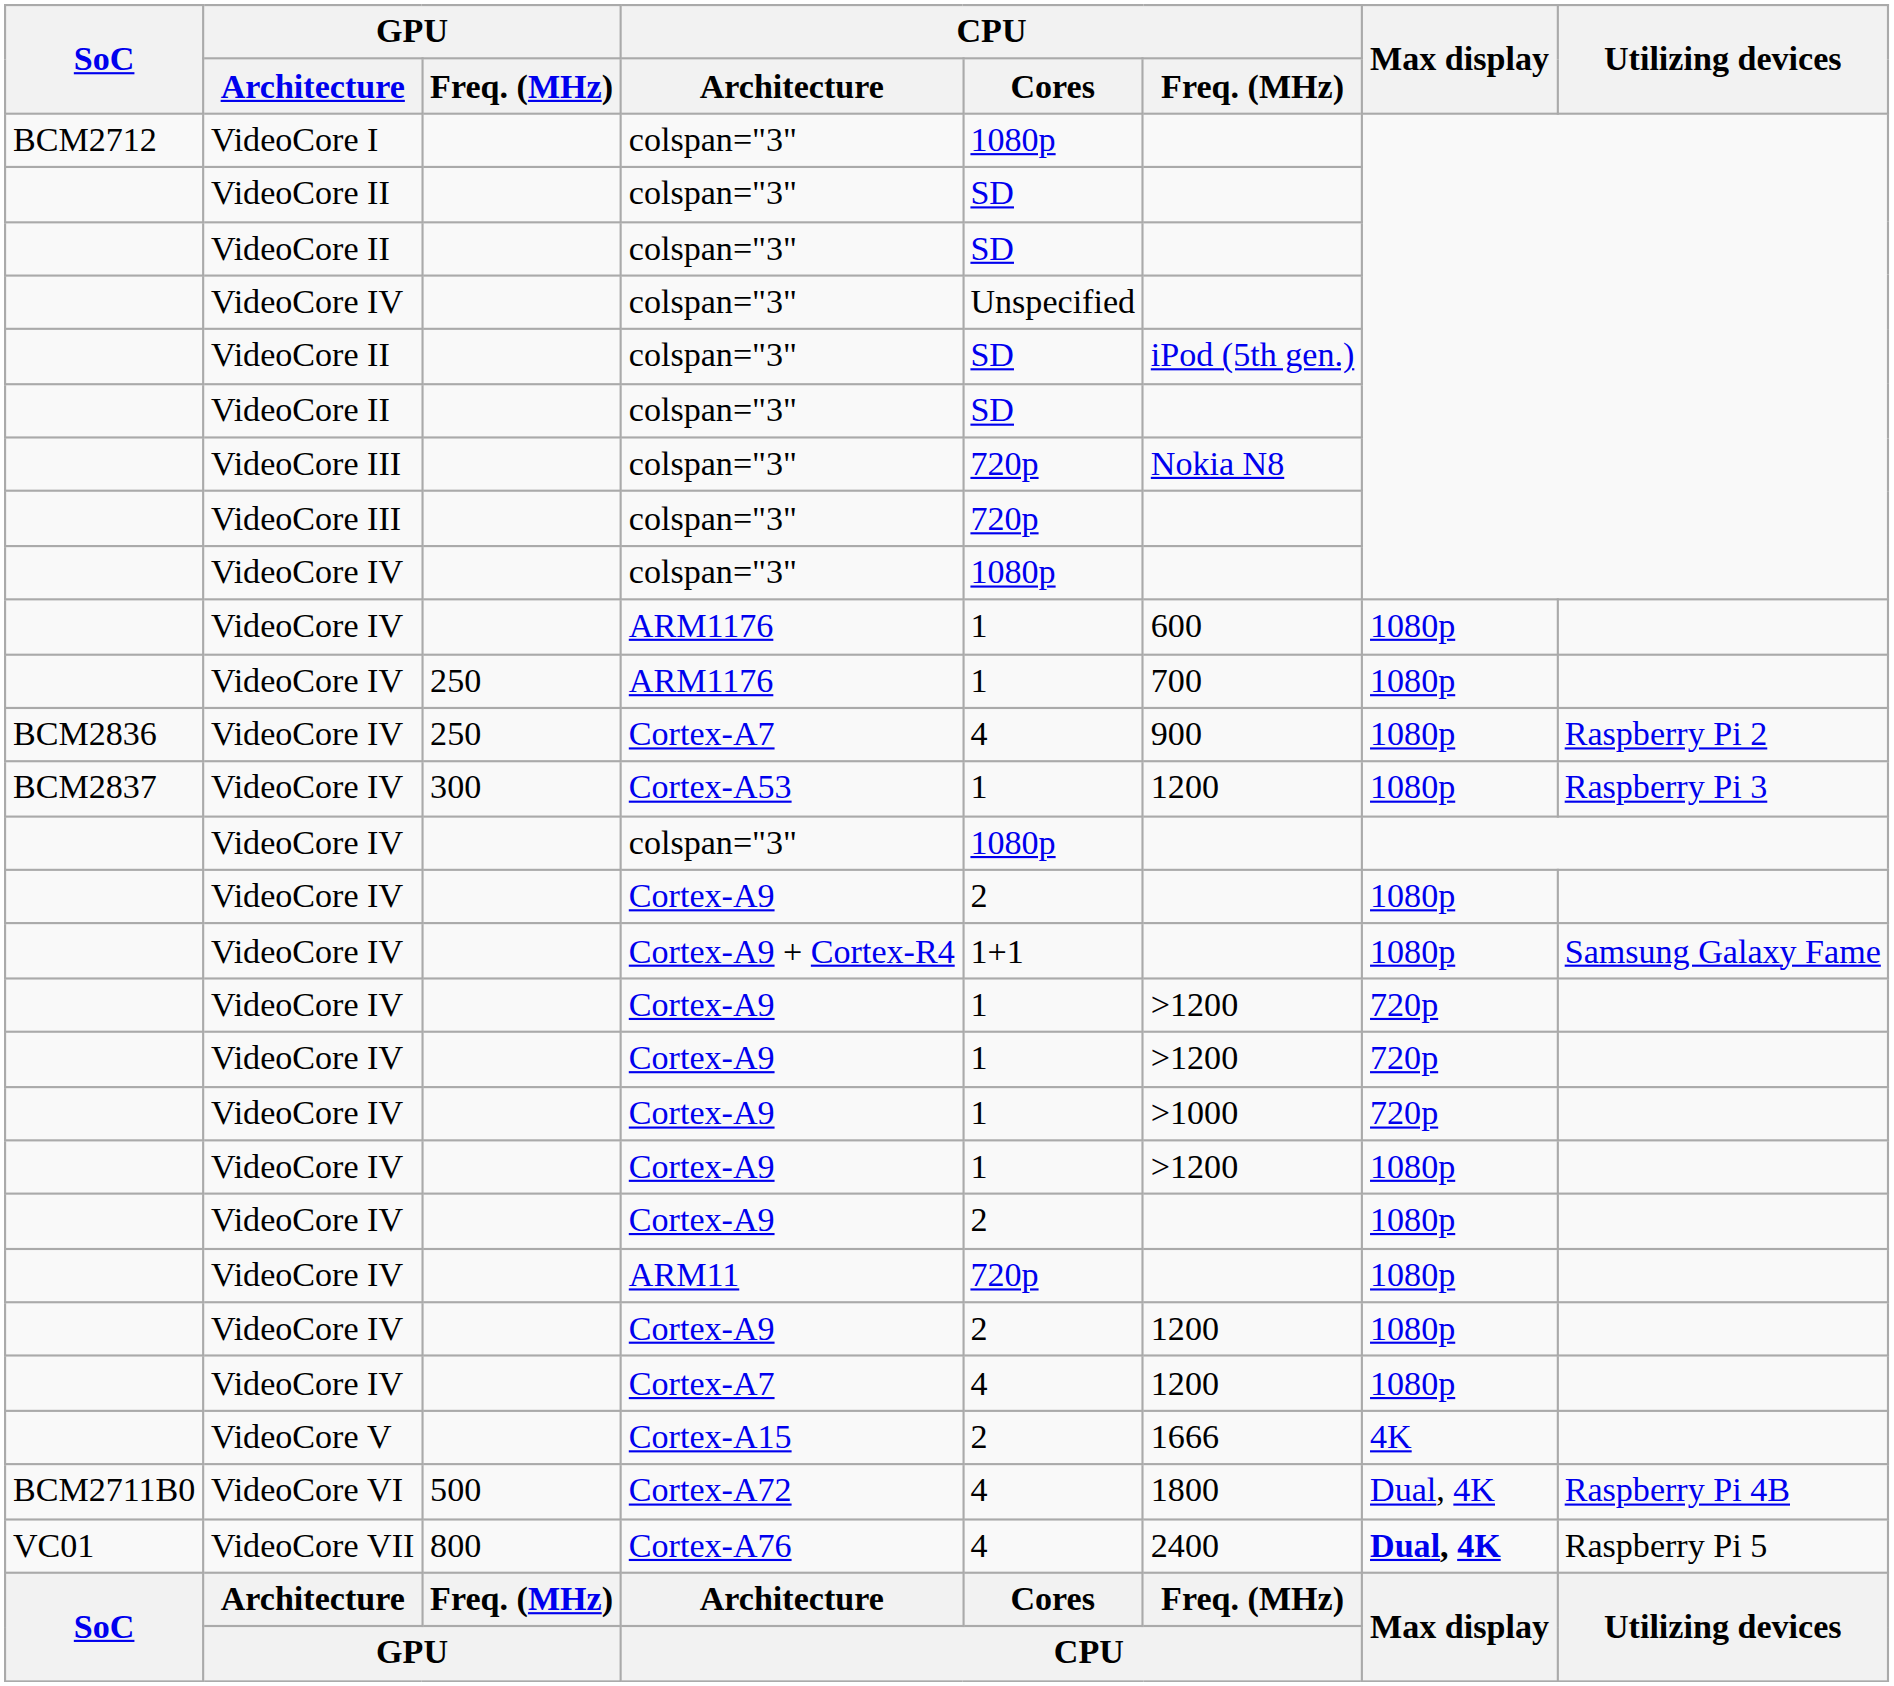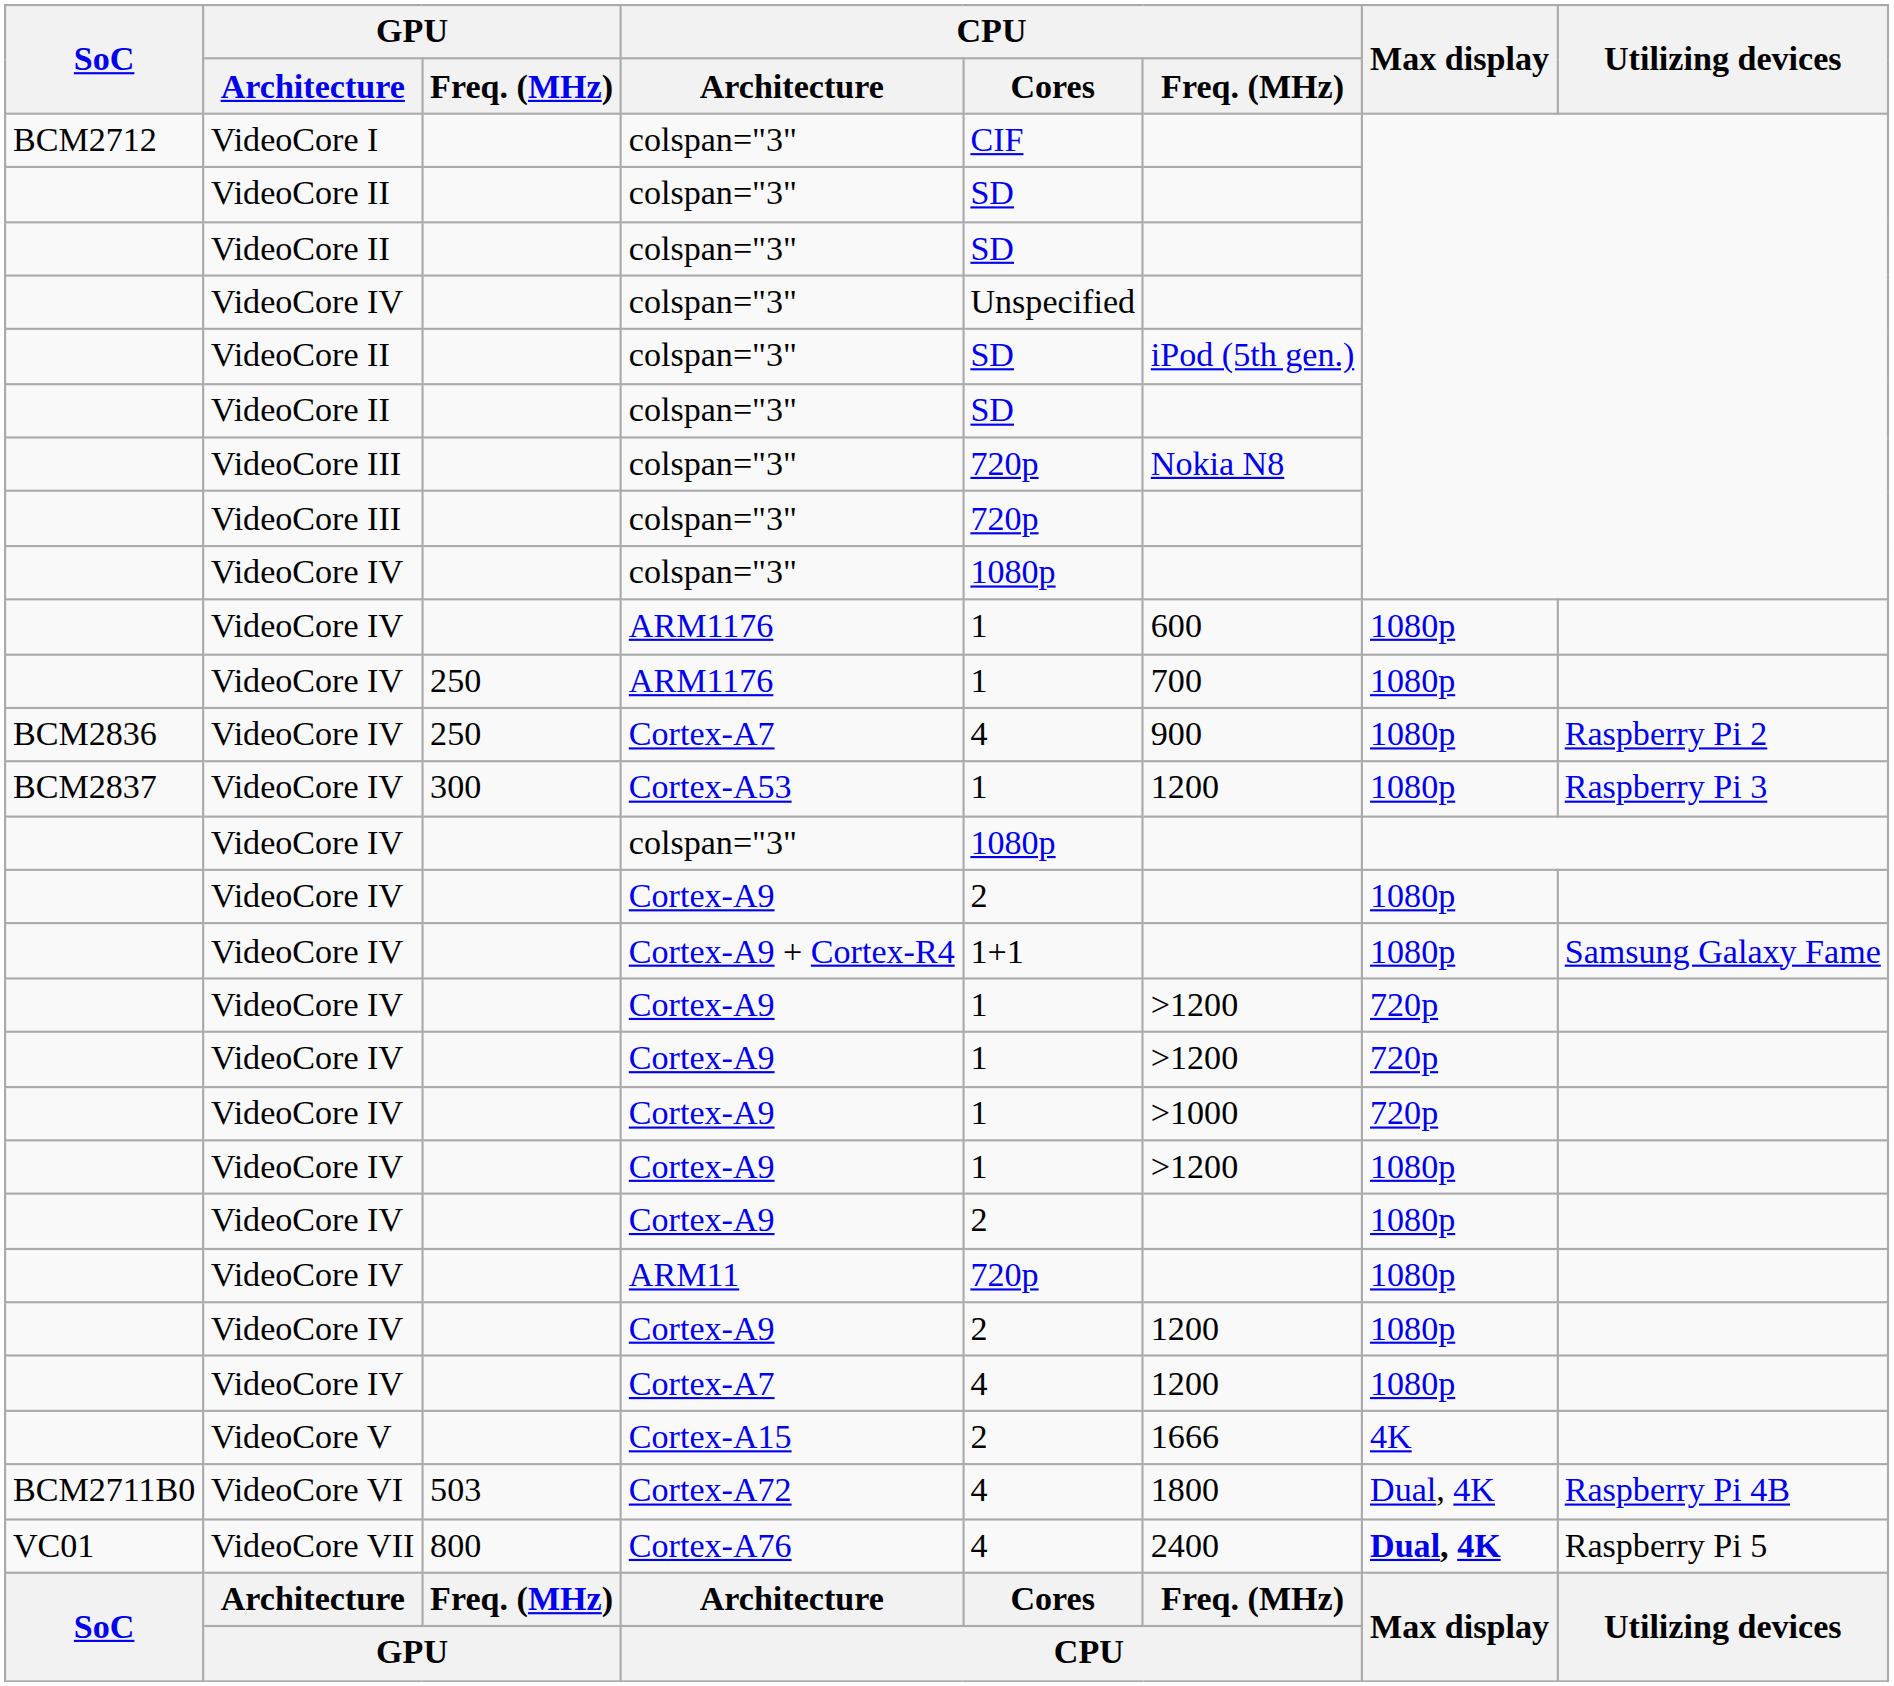(1013, 139) 1080p -> (997, 139) CIF
(456, 1490) 500 -> (456, 1490) 503
